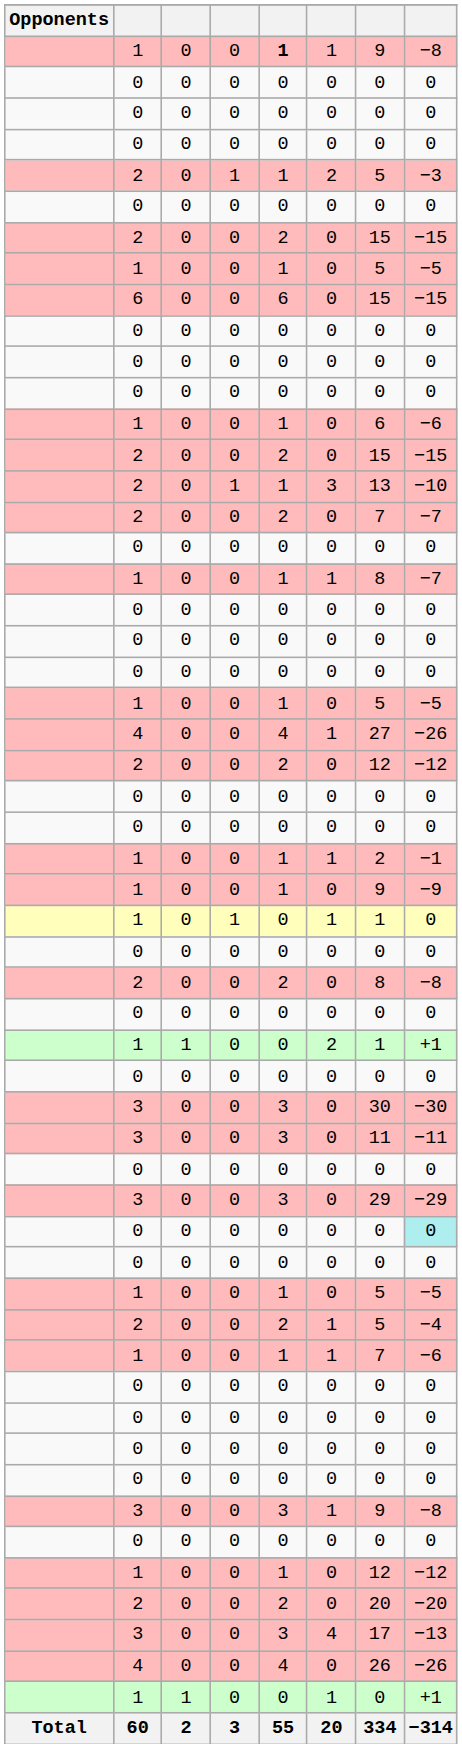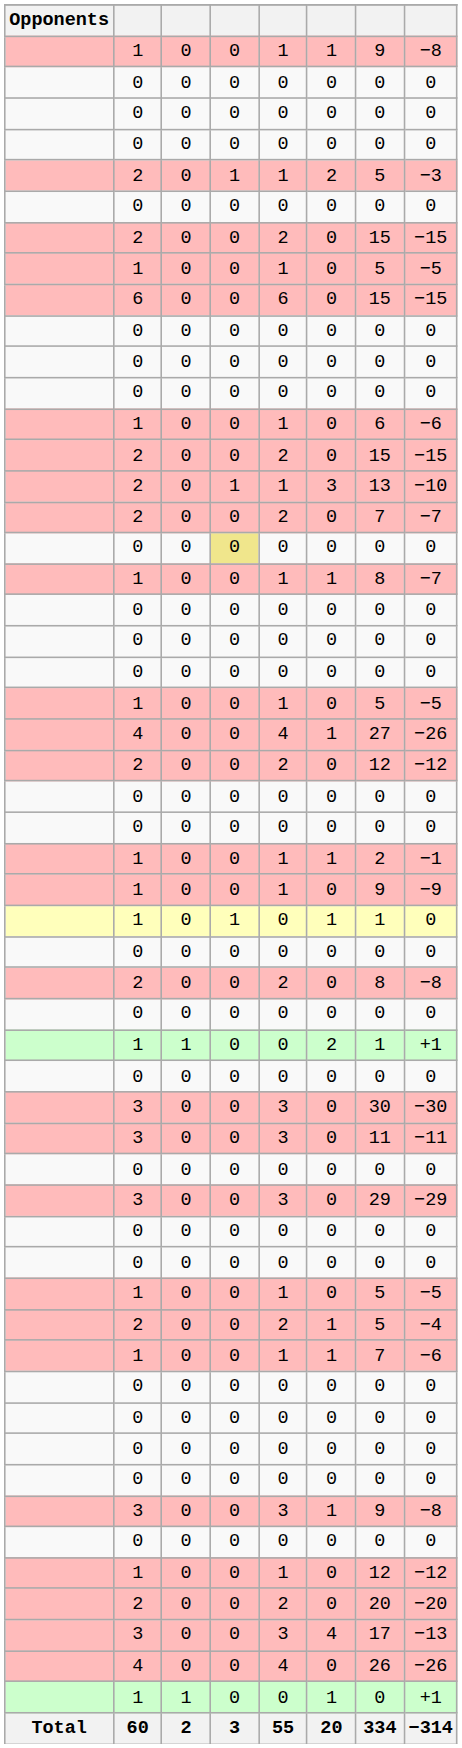(283, 51) bold -> (283, 51) normal
(235, 548) no background -> (235, 548) khaki background
(431, 1231) paleturquoise background -> (431, 1231) no background
